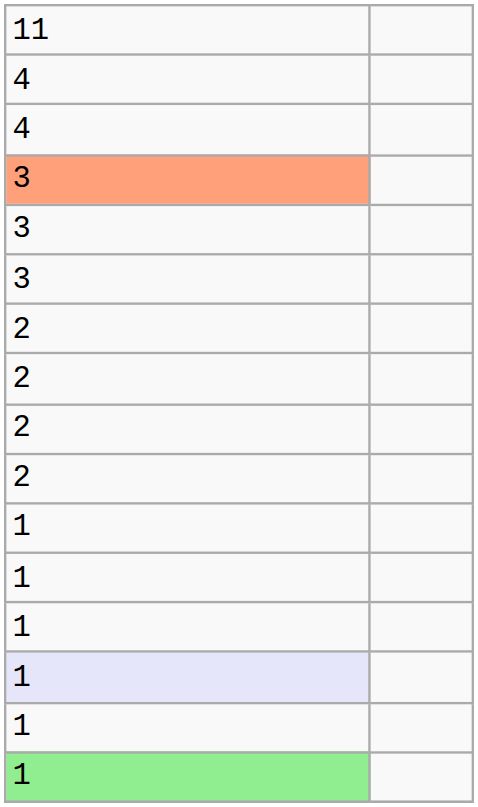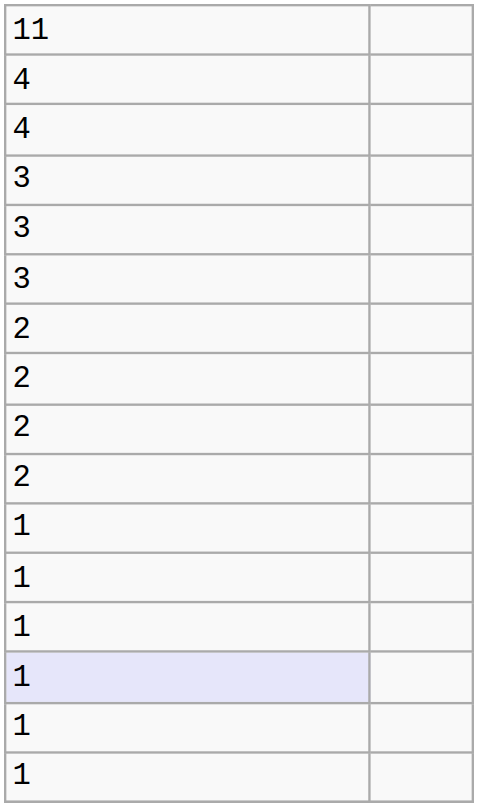(22, 179) lightsalmon background -> (22, 179) no background
(22, 777) lightgreen background -> (22, 777) no background
